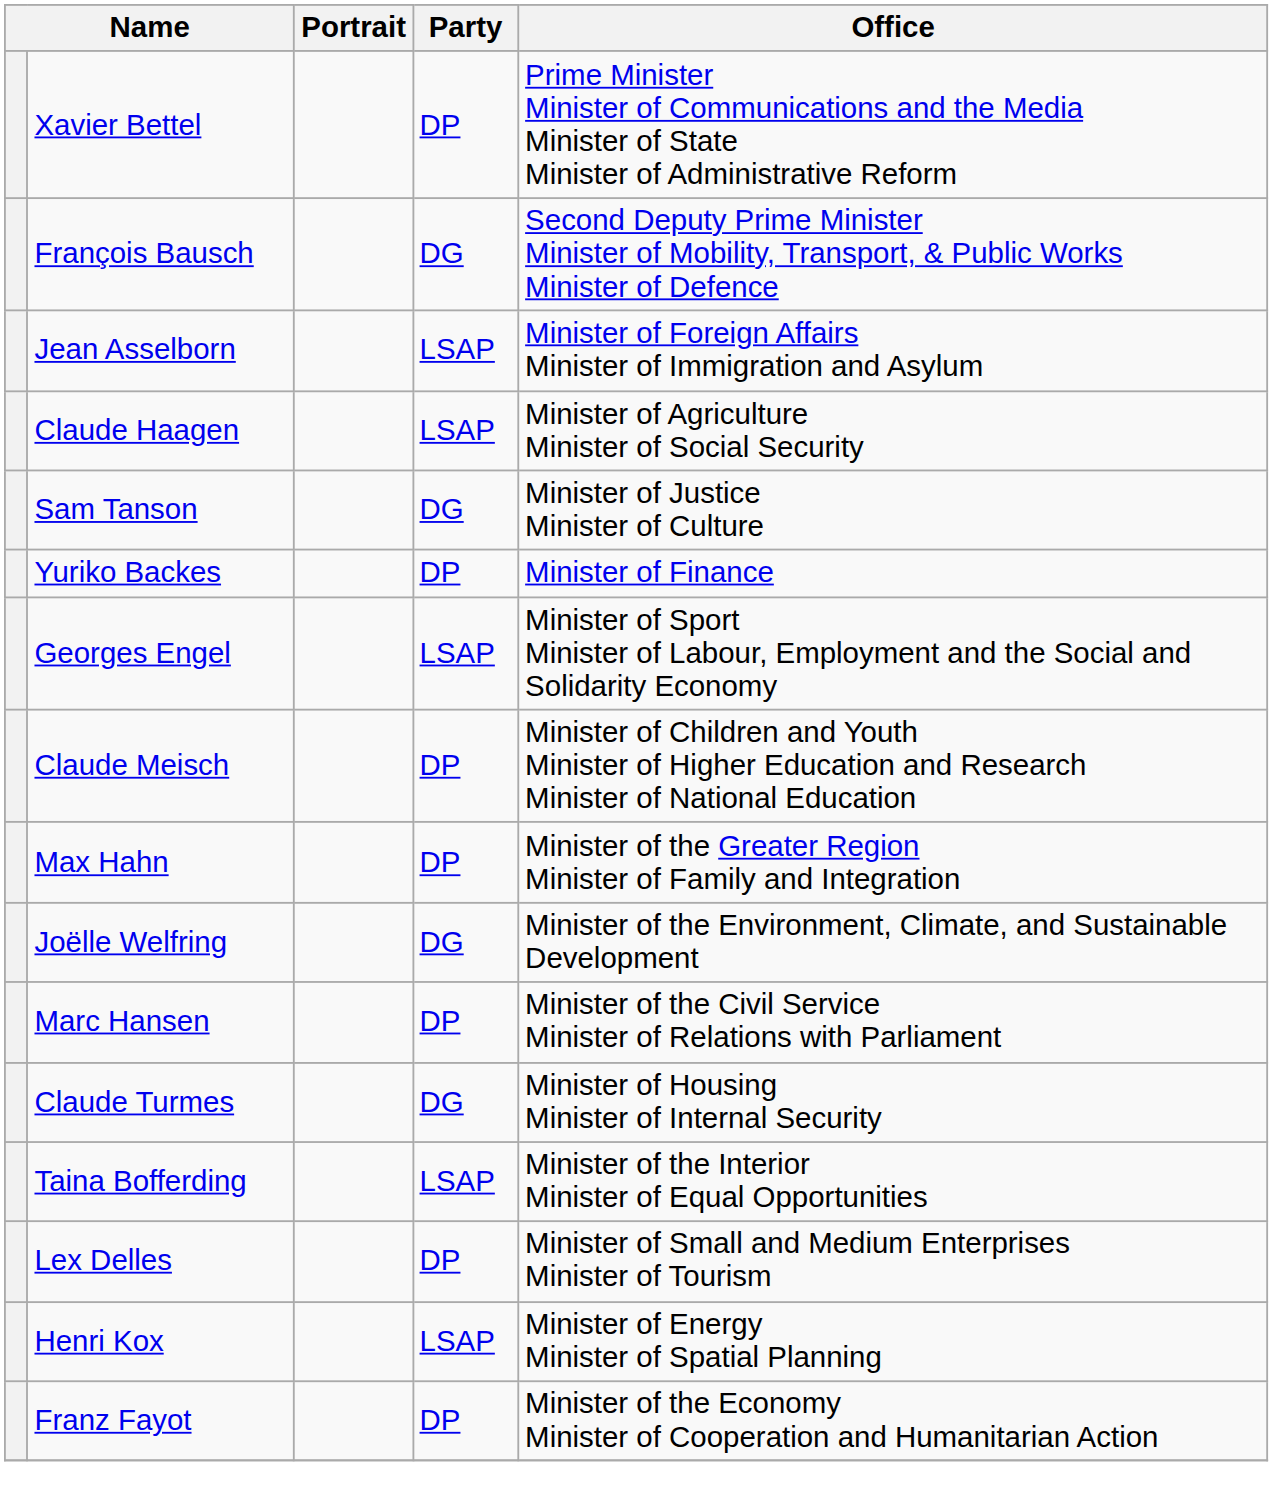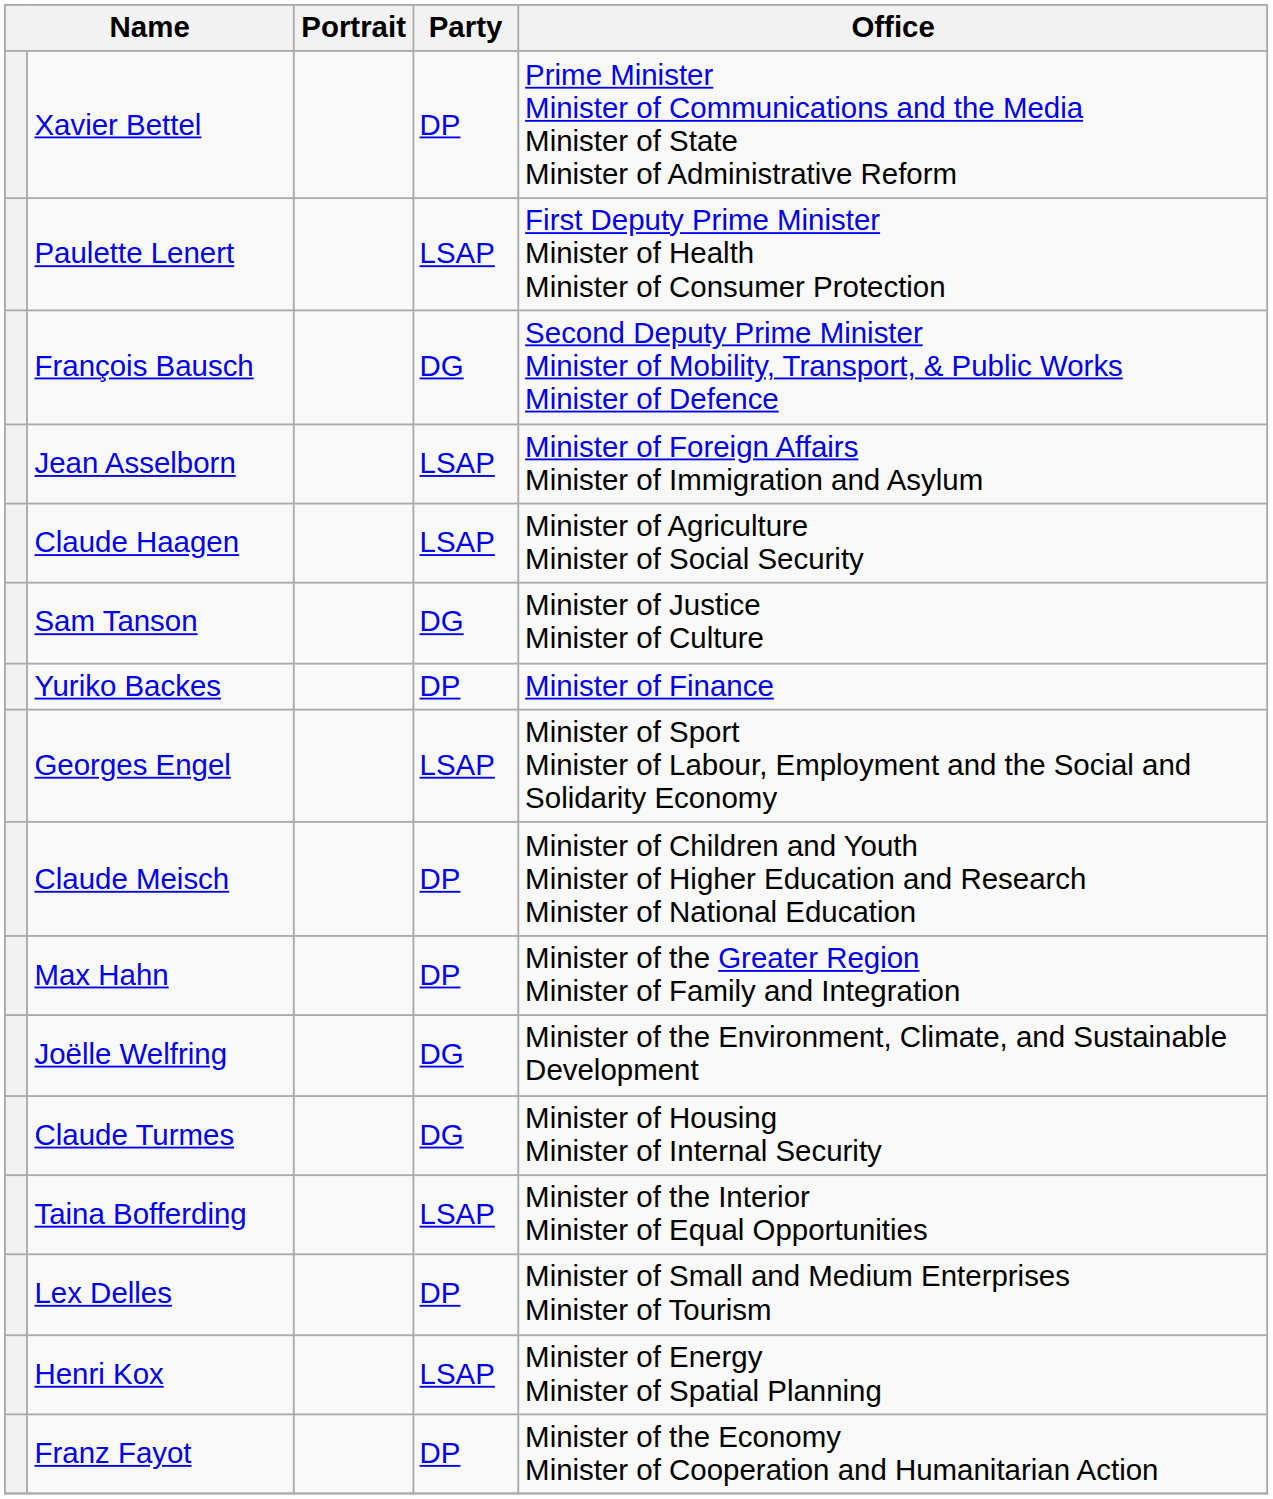+ row: (134, 253)
- row: (122, 1021)
